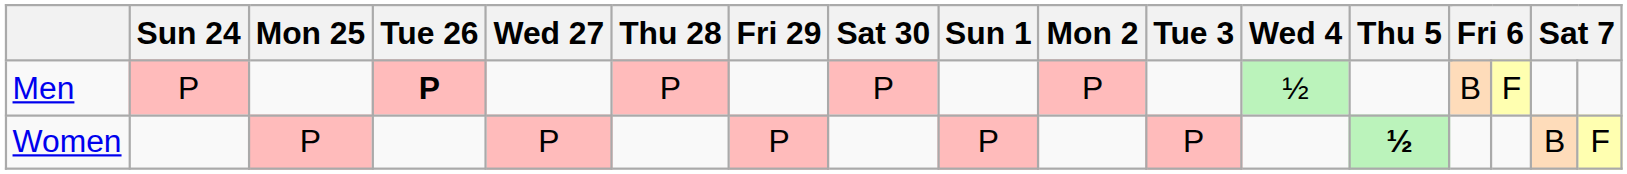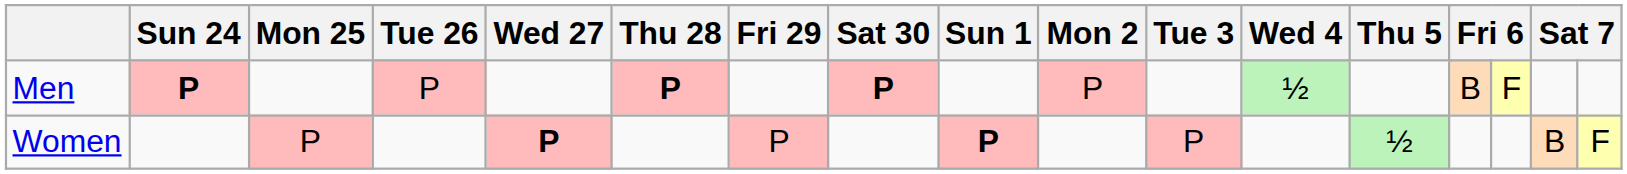(189, 87) normal -> (189, 87) bold
(429, 87) bold -> (429, 87) normal
(670, 87) normal -> (670, 87) bold
(883, 87) normal -> (883, 87) bold
(549, 142) normal -> (549, 142) bold
(988, 142) normal -> (988, 142) bold
(1399, 142) bold -> (1399, 142) normal
